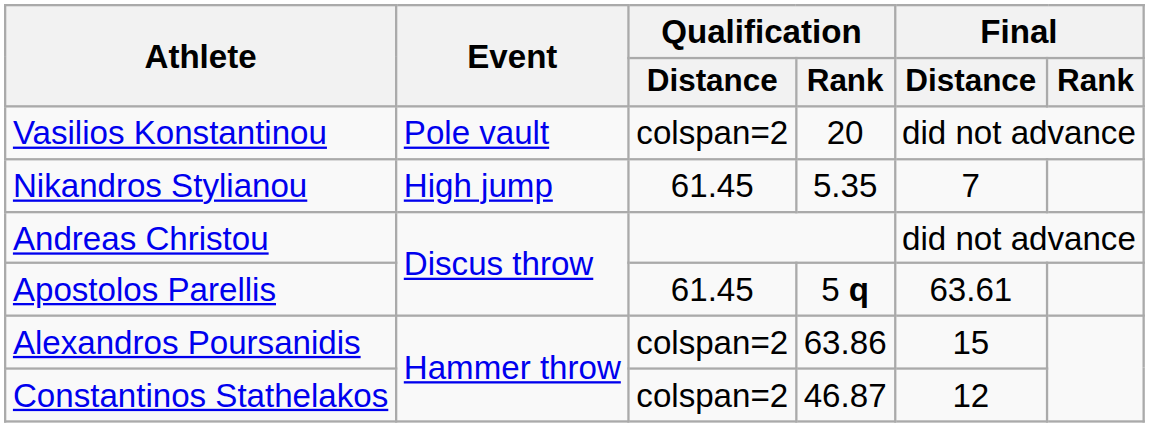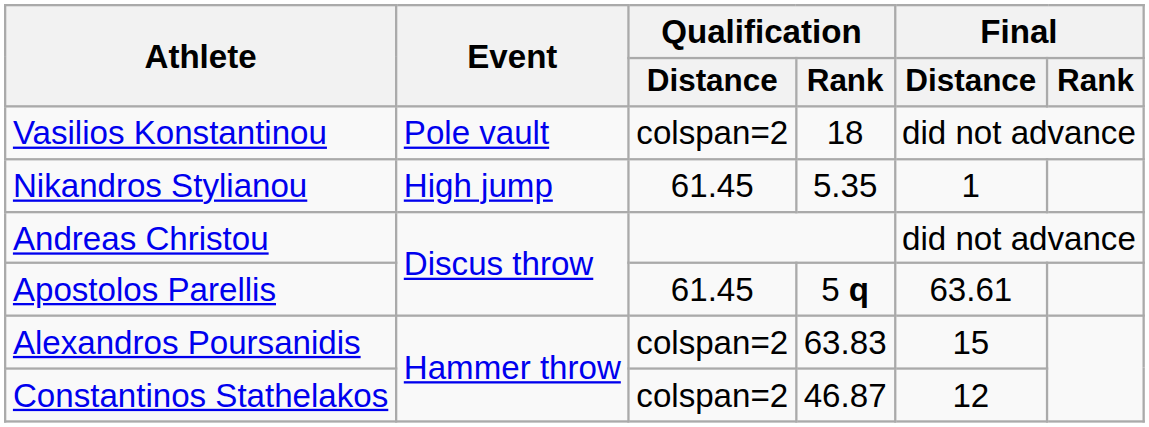(845, 133) 20 -> (845, 133) 18
(971, 186) 7 -> (971, 186) 1
(845, 343) 63.86 -> (845, 343) 63.83
